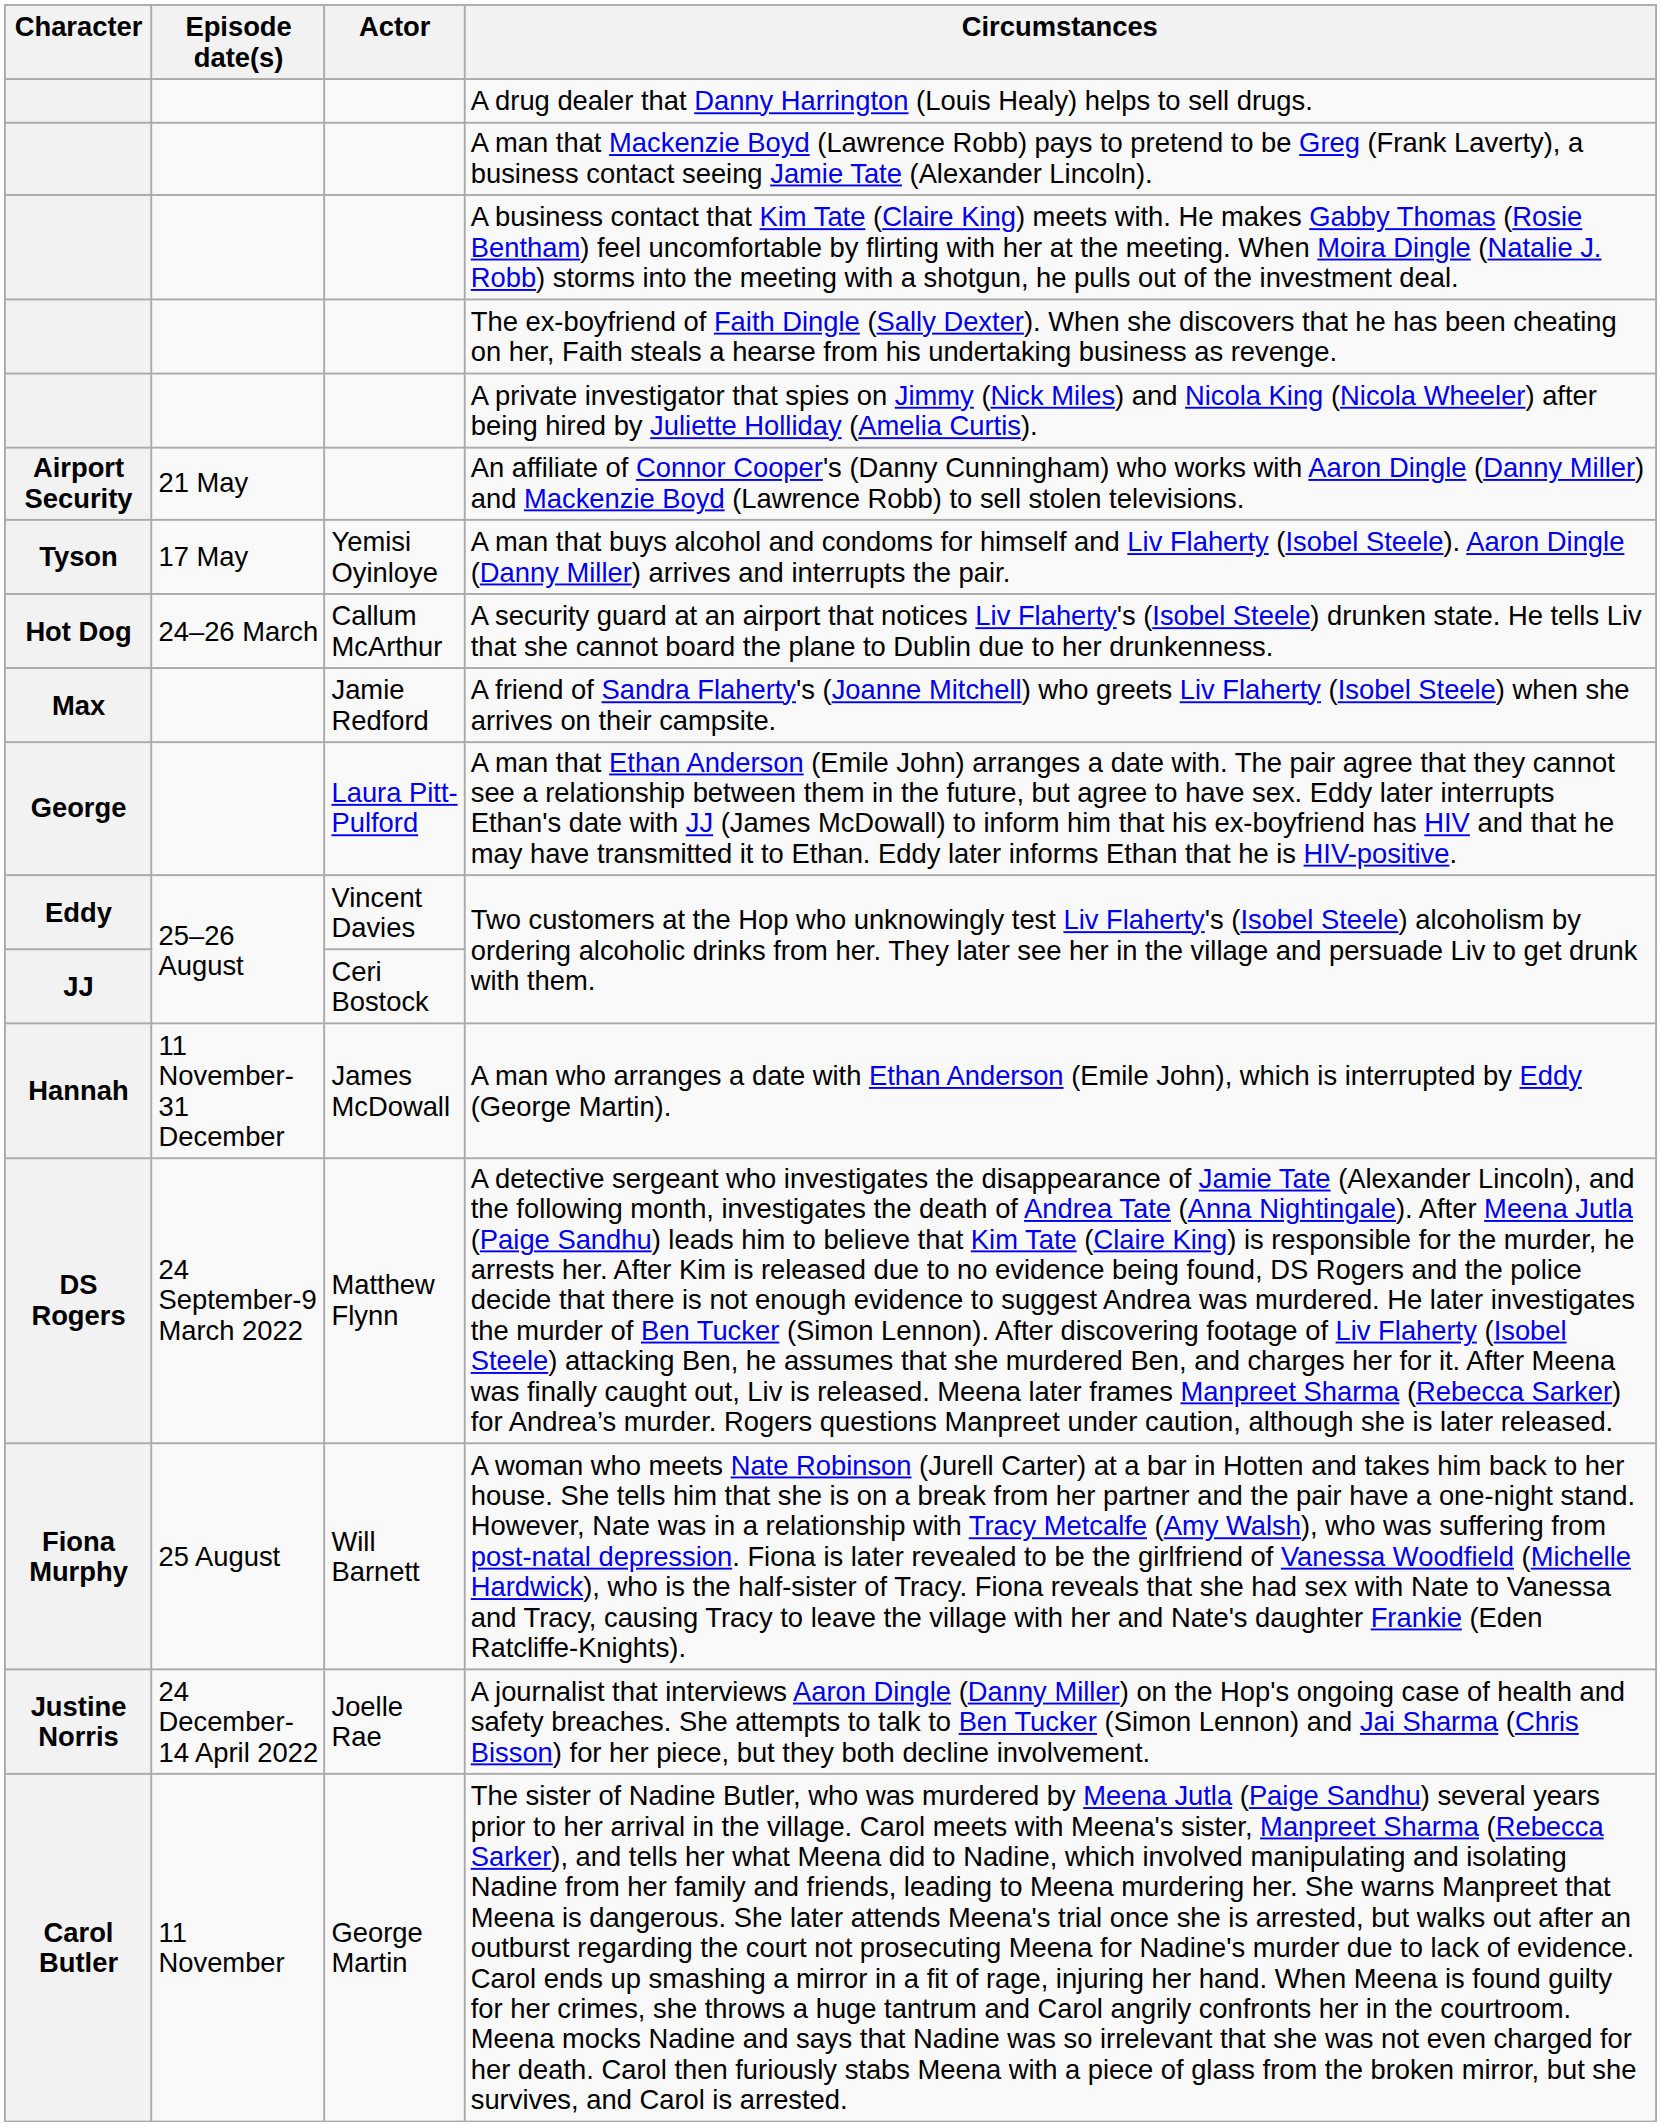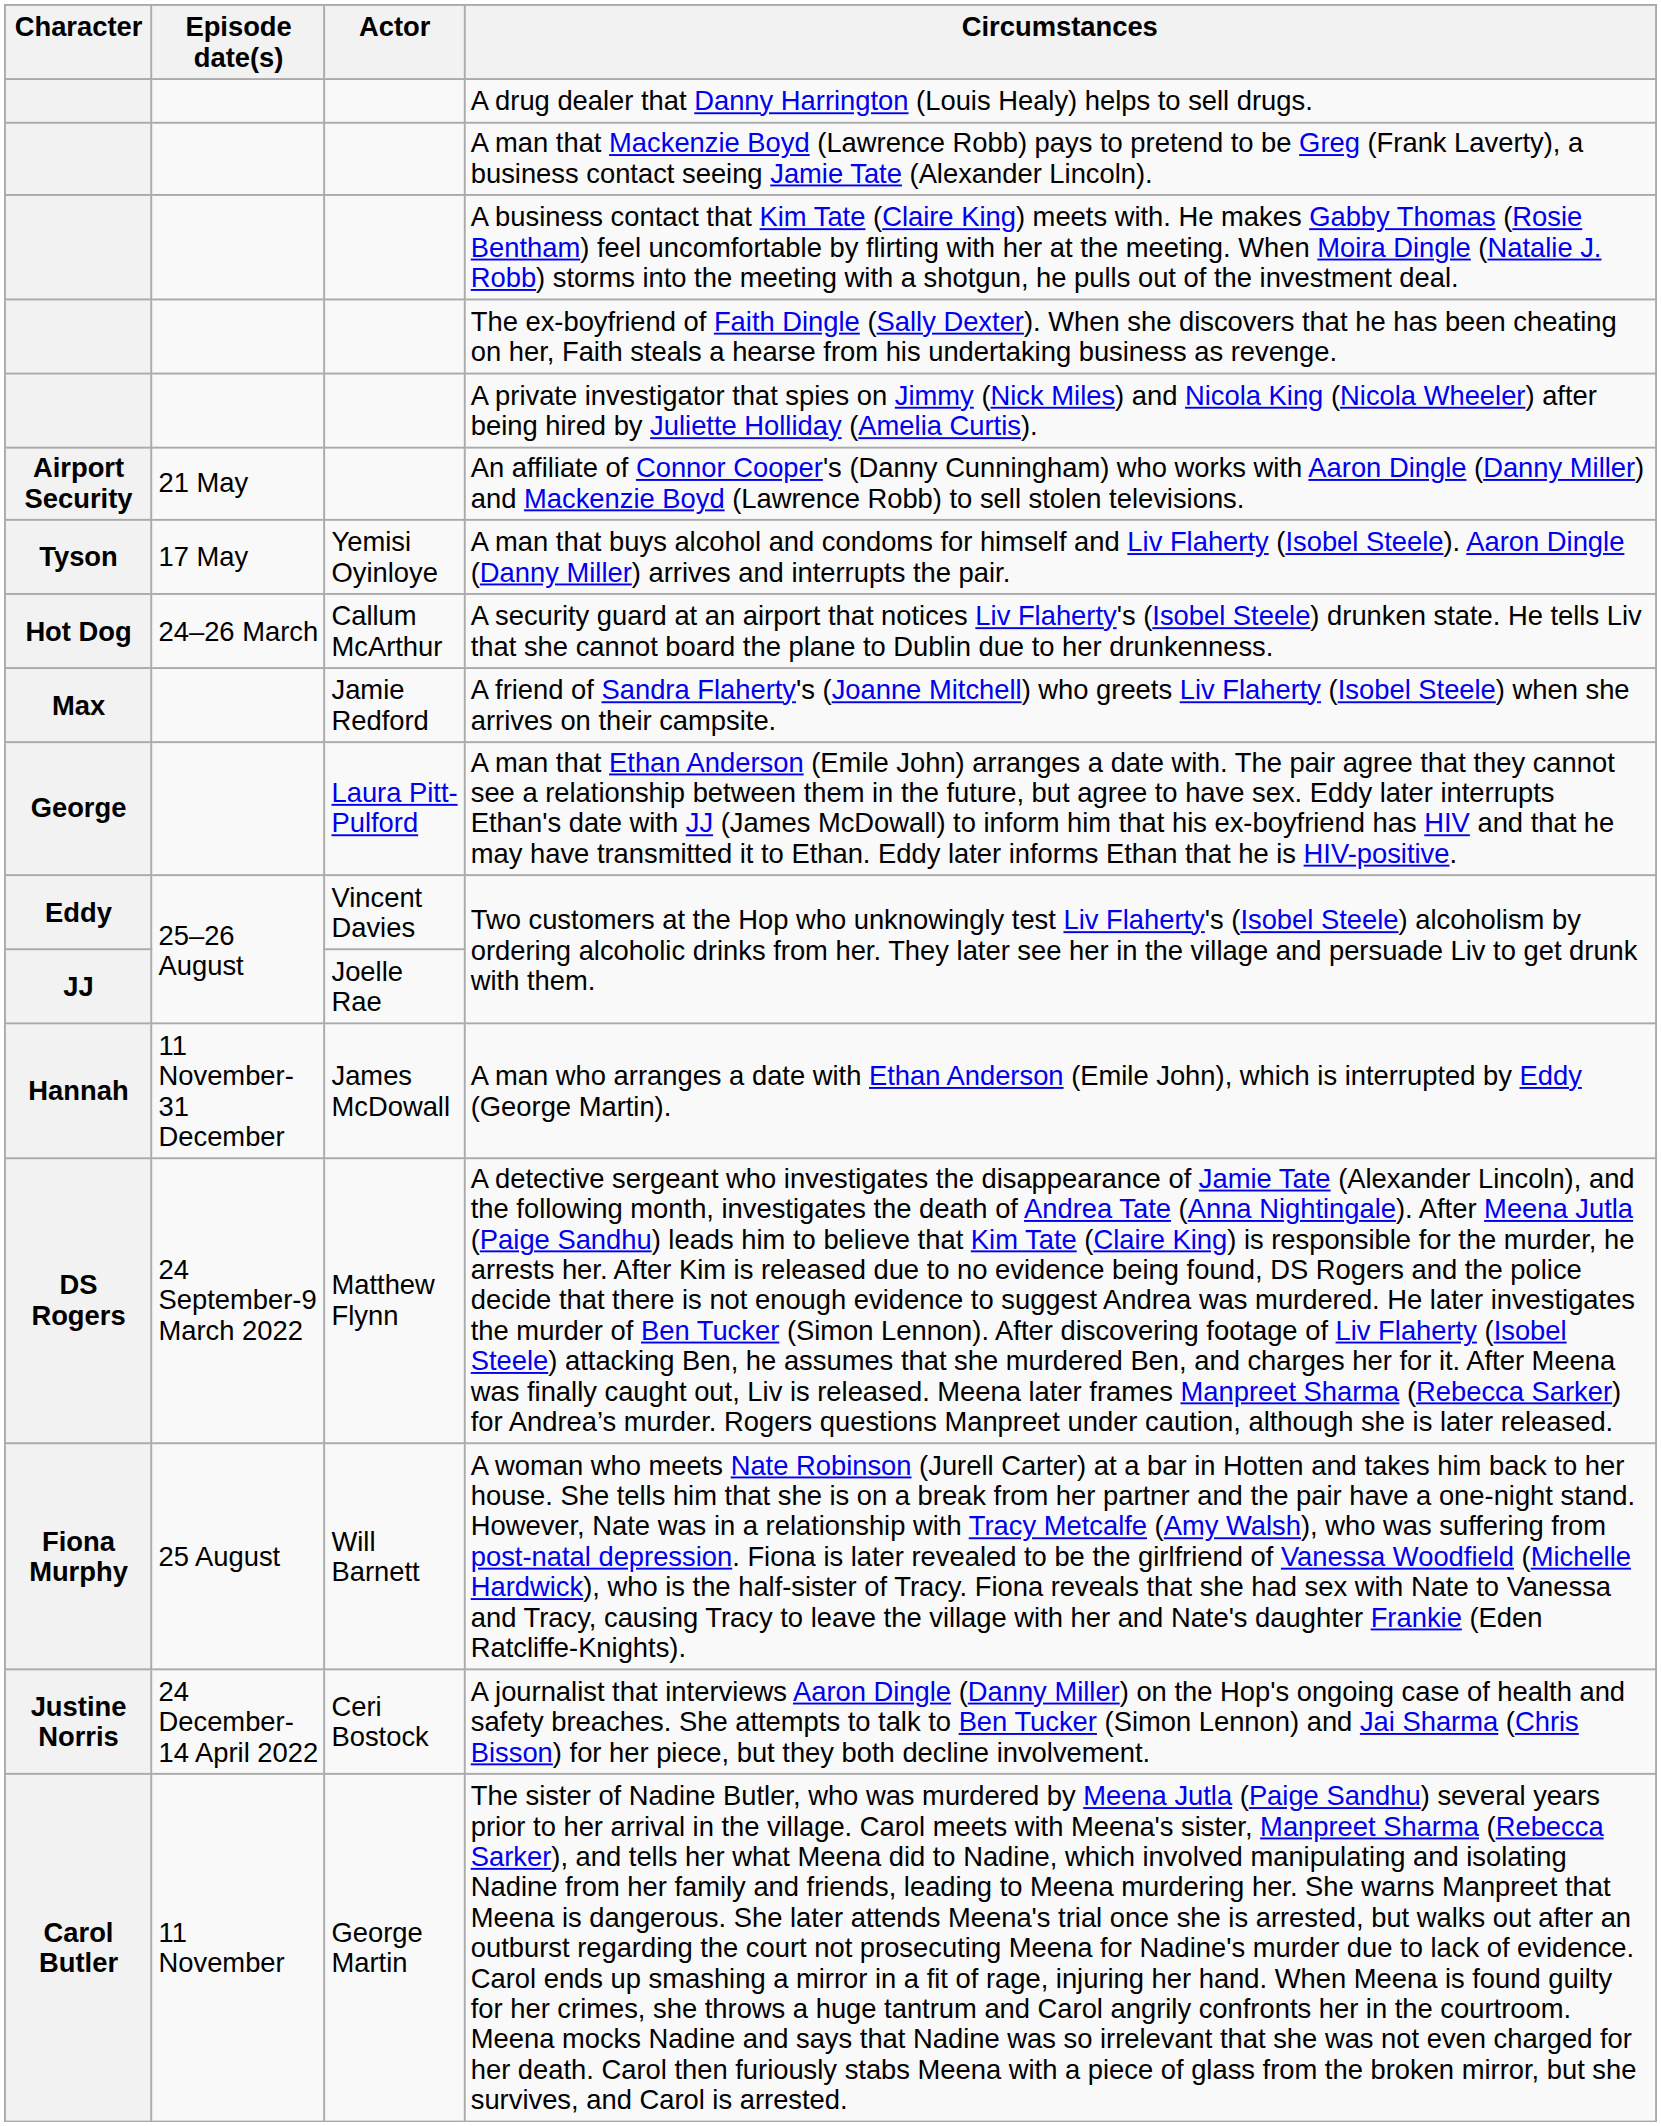(380, 986) Ceri Bostock -> (367, 986) Joelle Rae
(367, 1722) Joelle Rae -> (380, 1722) Ceri Bostock
